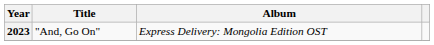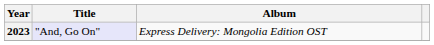(67, 31) no background -> (67, 31) lavender background
